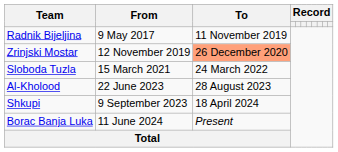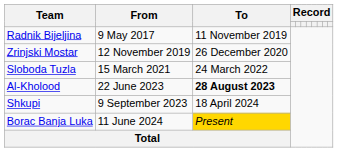(242, 52) lightsalmon background -> (242, 52) no background
(233, 87) normal -> (235, 87) bold
(214, 121) no background -> (214, 121) gold background
